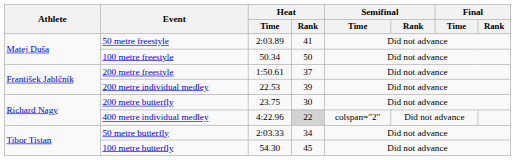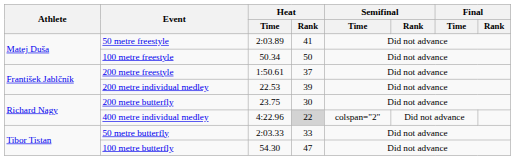(308, 133) 34 -> (308, 133) 33
(308, 148) 45 -> (308, 148) 47
